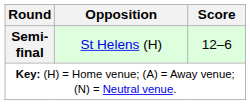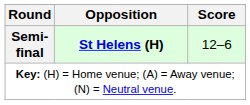(121, 44) normal -> (121, 44) bold
